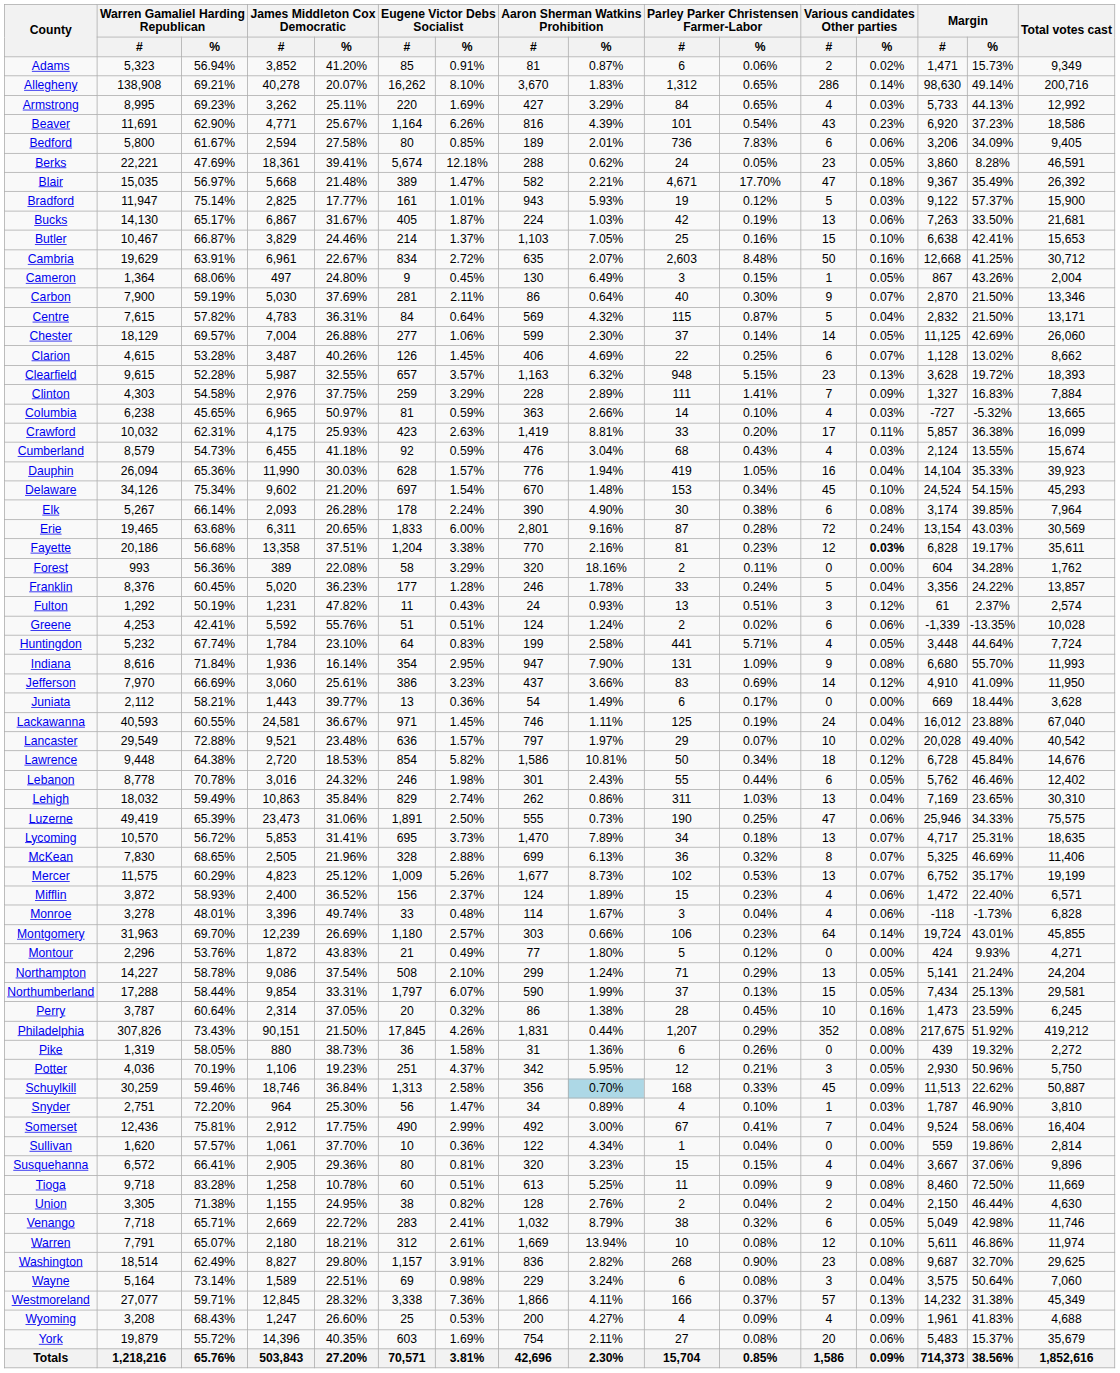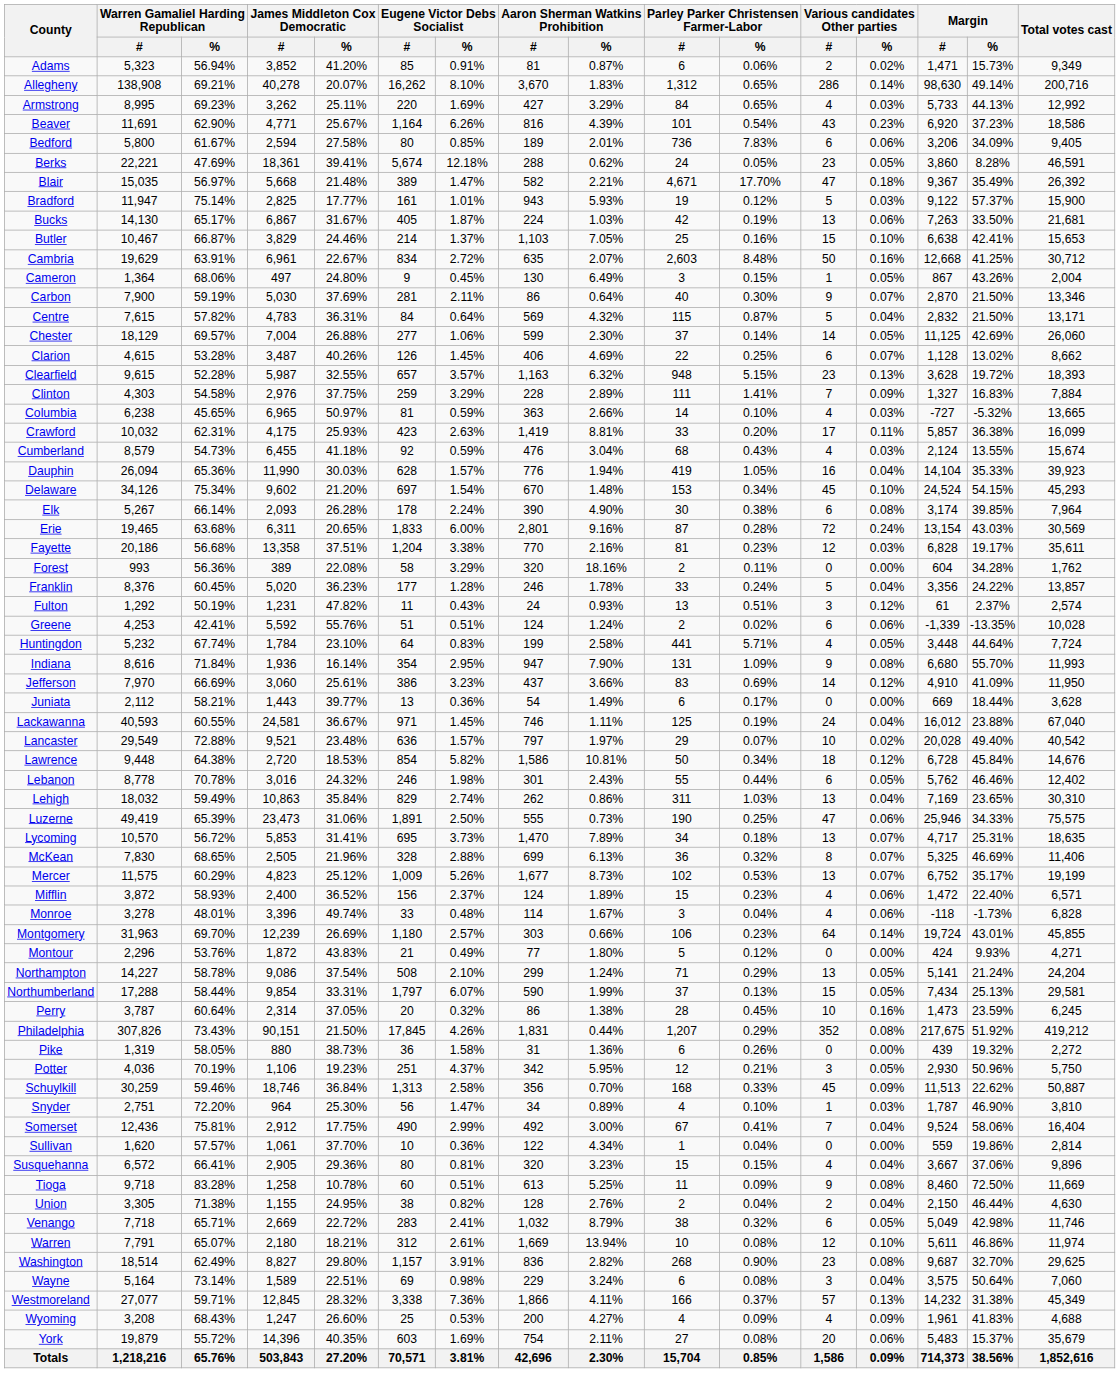(887, 548) bold -> (887, 548) normal
(606, 1088) lightblue background -> (606, 1088) no background
